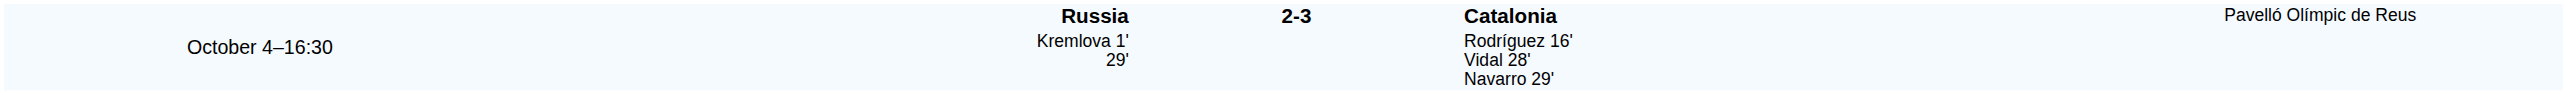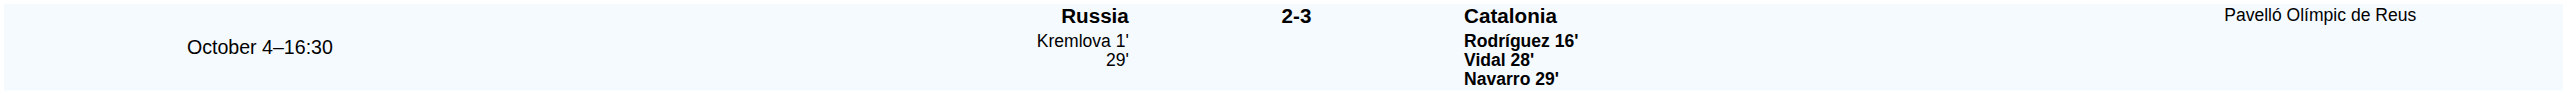(1518, 60) normal -> (1521, 60) bold
